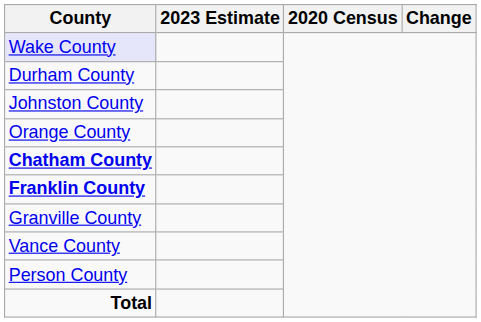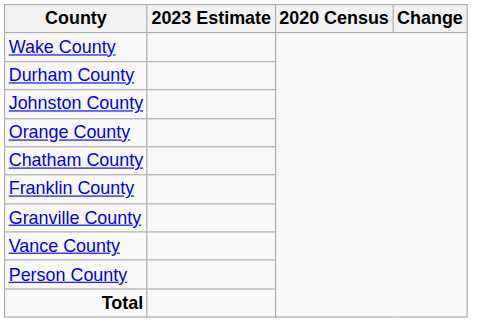(62, 47) lavender background -> (62, 47) no background
(80, 160) bold -> (76, 160) normal
(77, 189) bold -> (71, 189) normal
